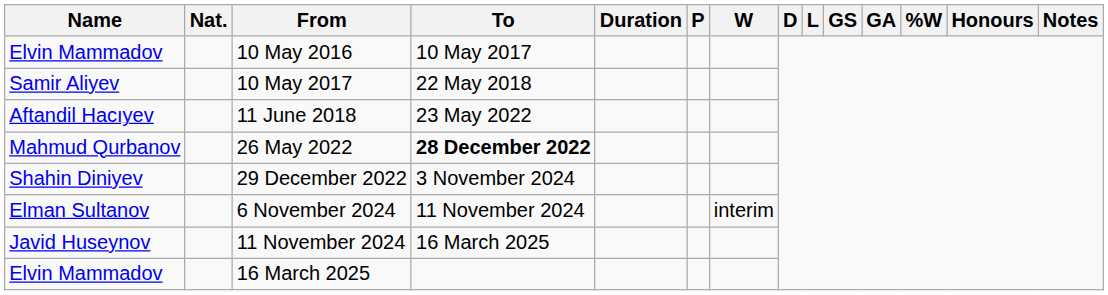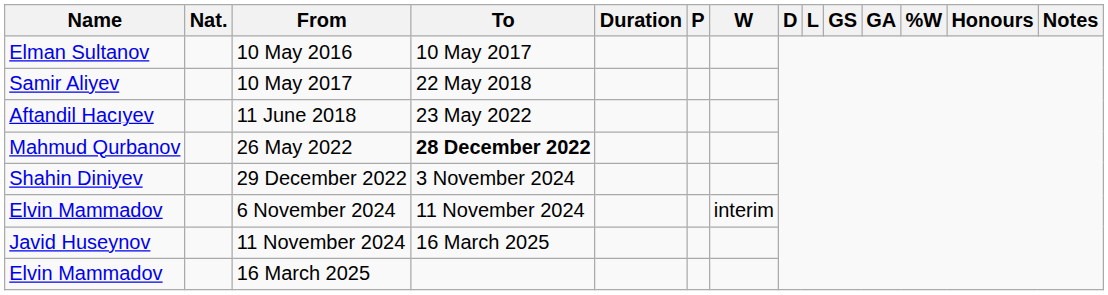(86, 52) Elvin Mammadov -> (79, 52) Elman Sultanov
(79, 210) Elman Sultanov -> (86, 210) Elvin Mammadov
